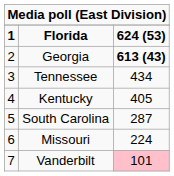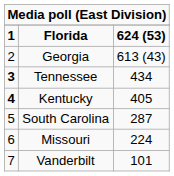(141, 56) bold -> (141, 56) normal
(11, 77) normal -> (11, 77) bold
(11, 98) normal -> (11, 98) bold
(141, 160) pink background -> (141, 160) no background
